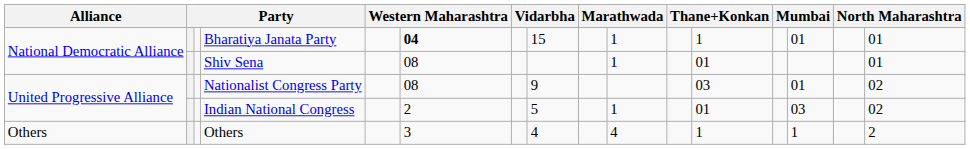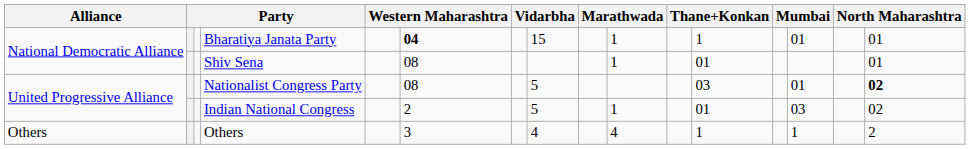(534, 86) 9 -> (534, 86) 5
(876, 86) normal -> (876, 86) bold
